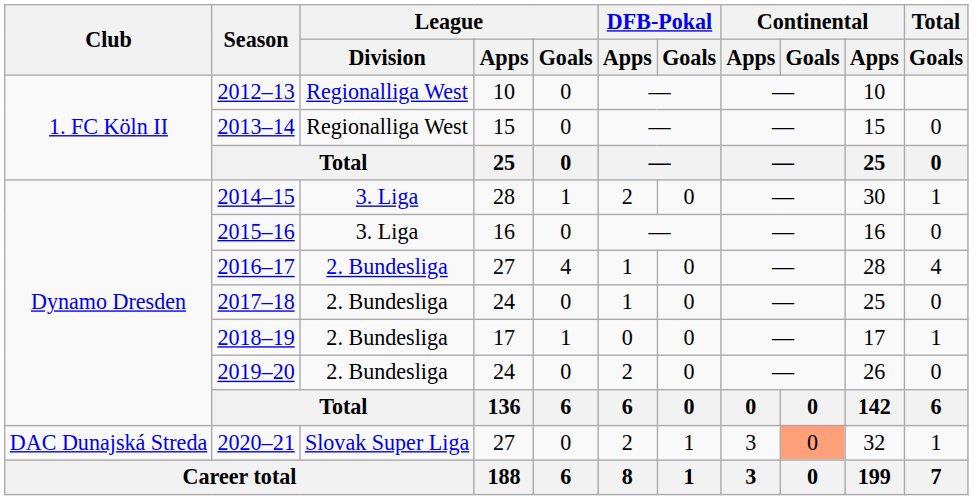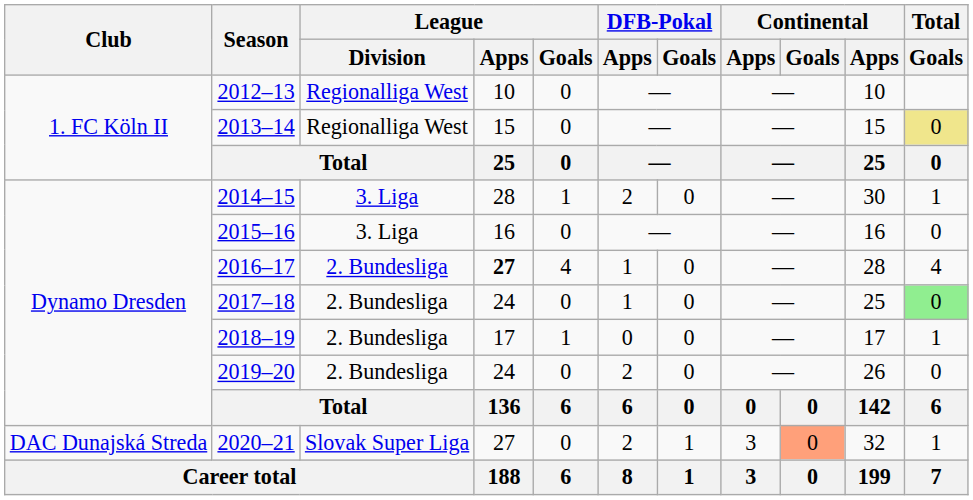(936, 127) no background -> (936, 127) khaki background
(504, 267) normal -> (504, 267) bold
(936, 302) no background -> (936, 302) lightgreen background
